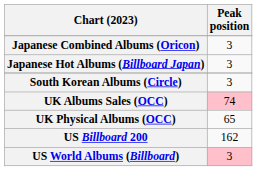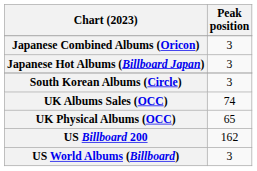(230, 100) pink background -> (230, 100) no background
(230, 156) pink background -> (230, 156) no background
